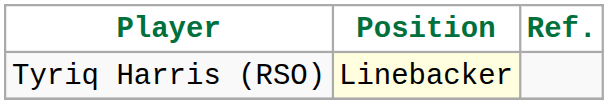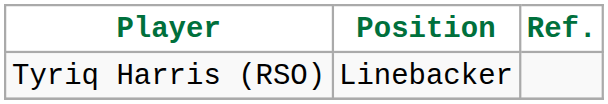(426, 76) lightyellow background -> (426, 76) no background
